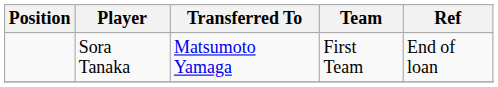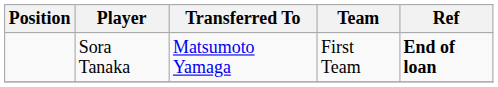(431, 57) normal -> (429, 57) bold
